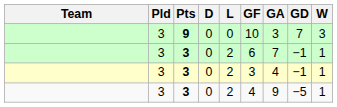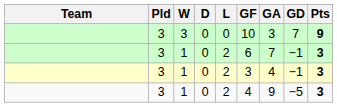columns swapped: (322, 14) <-> (186, 14)
